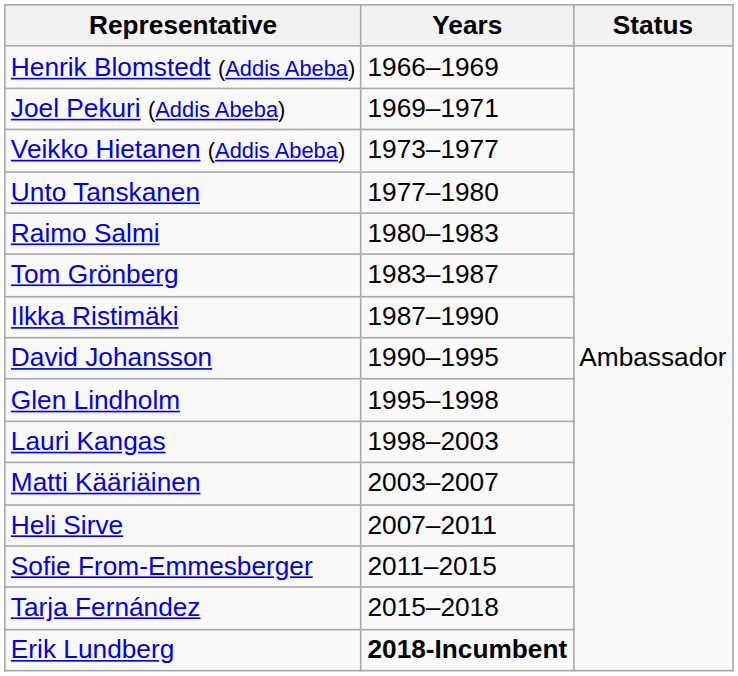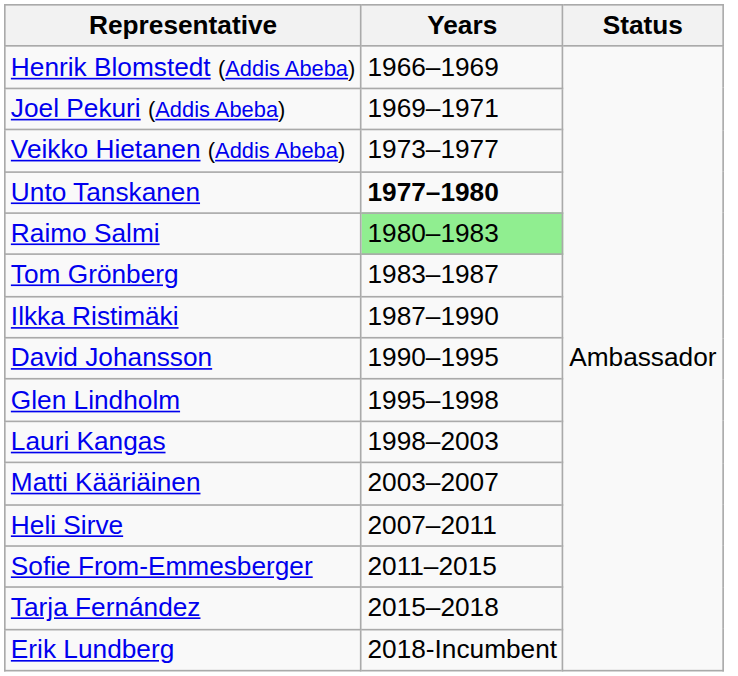(433, 191) normal -> (433, 191) bold
(433, 233) no background -> (433, 233) lightgreen background
(467, 649) bold -> (462, 649) normal
